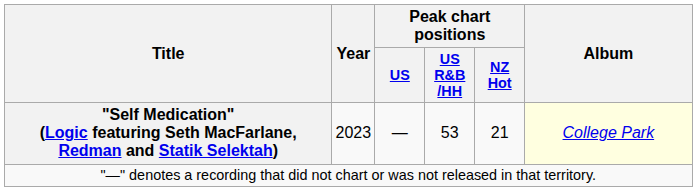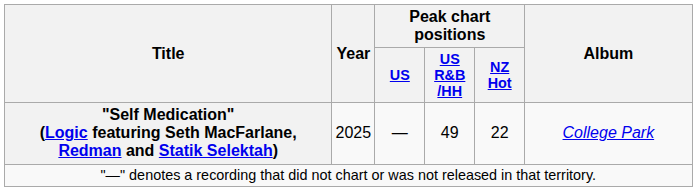(353, 133) 2023 -> (353, 133) 2025
(450, 133) 53 -> (450, 133) 49
(500, 133) 21 -> (500, 133) 22
(608, 133) lightyellow background -> (608, 133) no background
